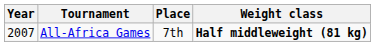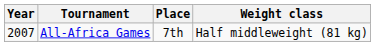(282, 32) bold -> (282, 32) normal
